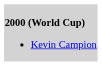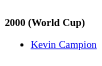(51, 34) lightgrey background -> (51, 34) no background
